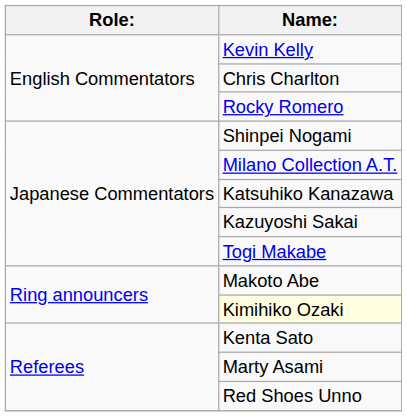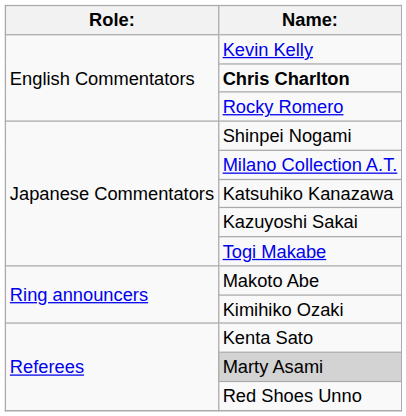(281, 78) normal -> (286, 78) bold
(283, 309) lightyellow background -> (283, 309) no background
(273, 367) no background -> (273, 367) lightgrey background
